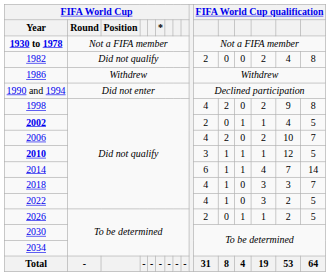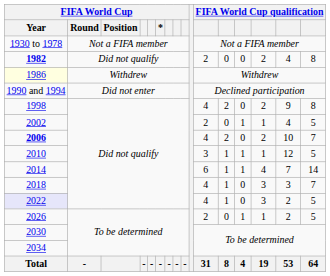(36, 43) bold -> (36, 43) normal
(36, 59) normal -> (36, 59) bold
(36, 75) no background -> (36, 75) lightyellow background
(36, 122) bold -> (36, 122) normal
(36, 138) normal -> (36, 138) bold
(36, 153) bold -> (36, 153) normal
(36, 201) no background -> (36, 201) lavender background
